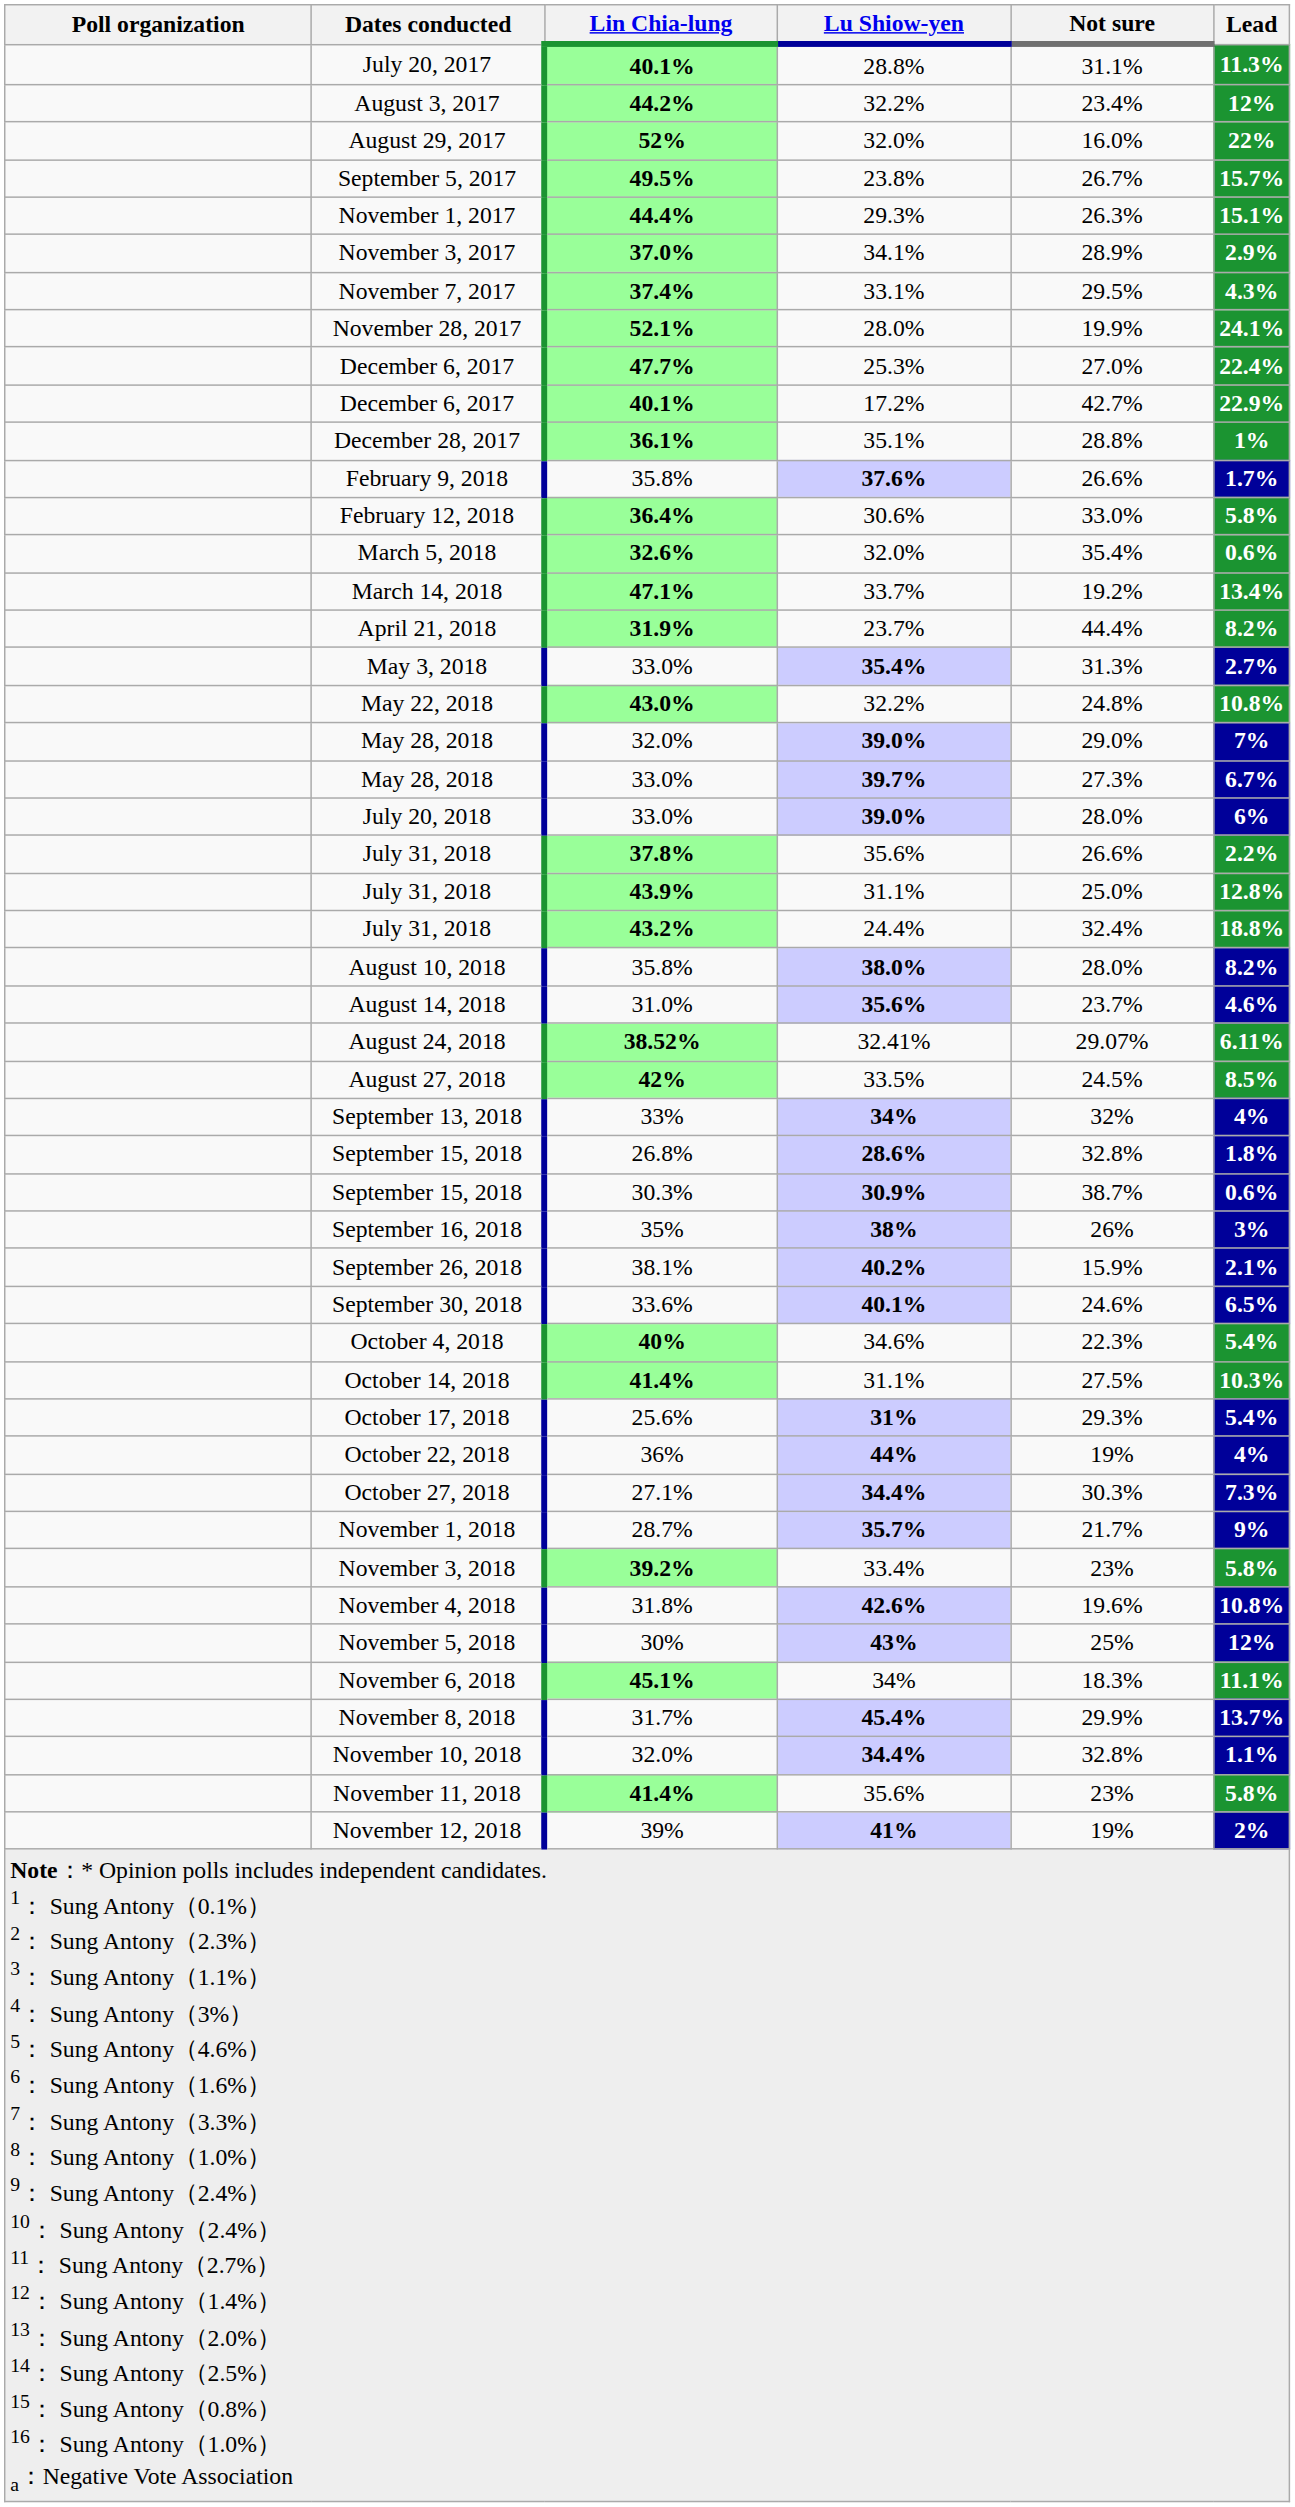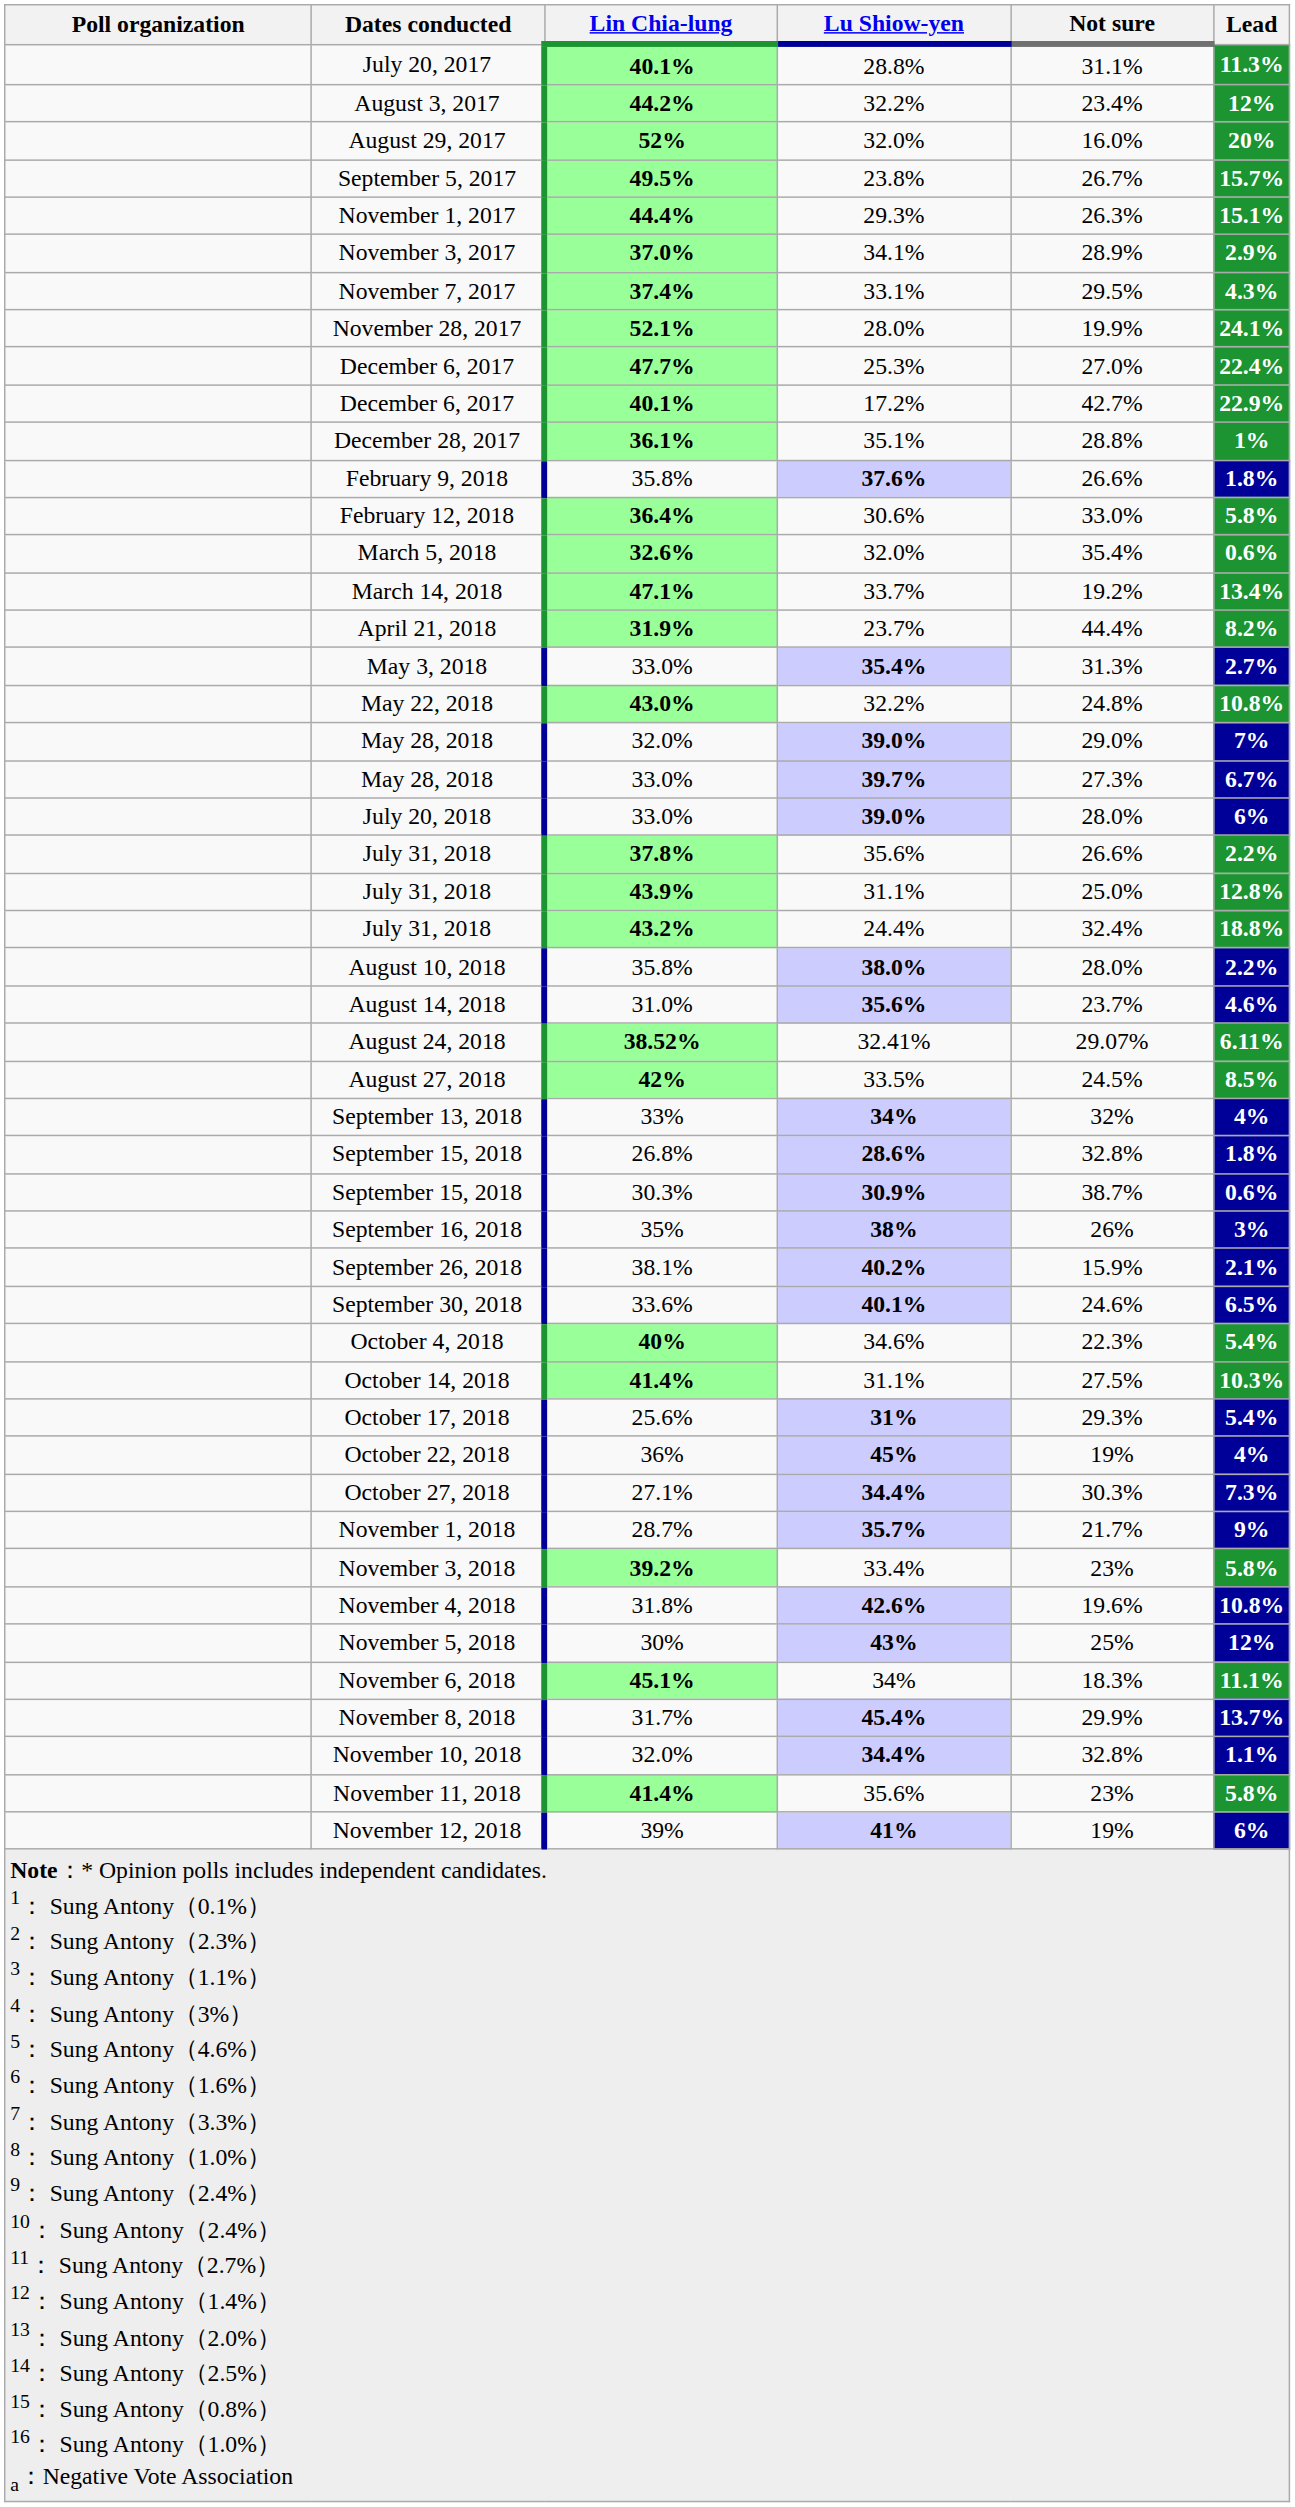(1252, 140) 22% -> (1252, 140) 20%
(1252, 478) 1.7% -> (1252, 478) 1.8%
(1252, 966) 8.2% -> (1252, 966) 2.2%
(894, 1454) 44% -> (894, 1454) 45%
(1252, 1830) 2% -> (1252, 1830) 6%
